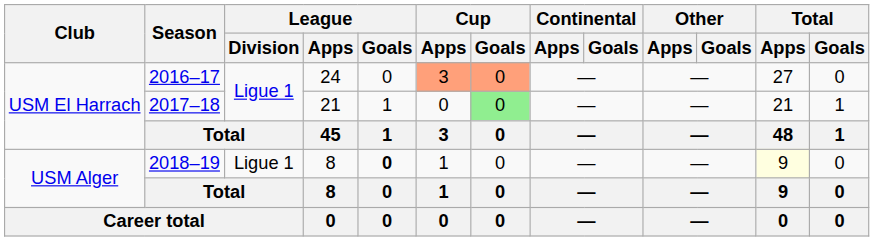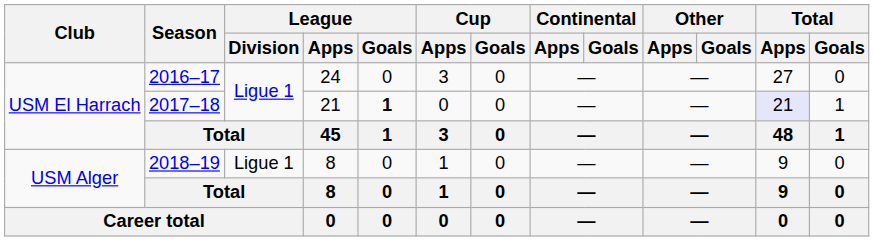(444, 76) lightsalmon background -> (444, 76) no background
(500, 76) lightsalmon background -> (500, 76) no background
(387, 105) normal -> (387, 105) bold
(500, 105) lightgreen background -> (500, 105) no background
(783, 105) no background -> (783, 105) lavender background
(387, 163) bold -> (387, 163) normal
(783, 163) lightyellow background -> (783, 163) no background
